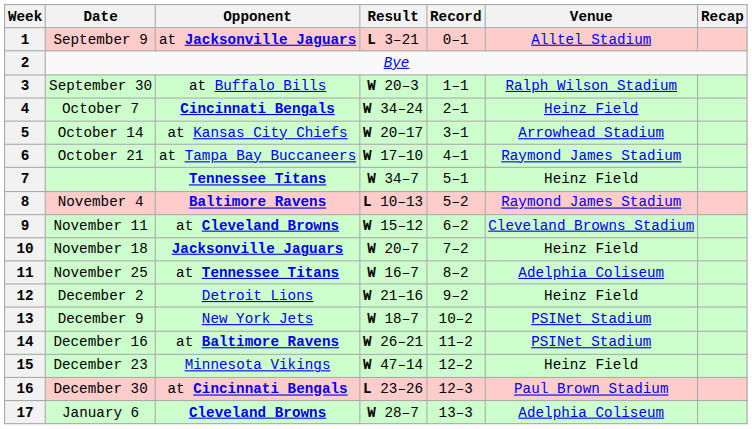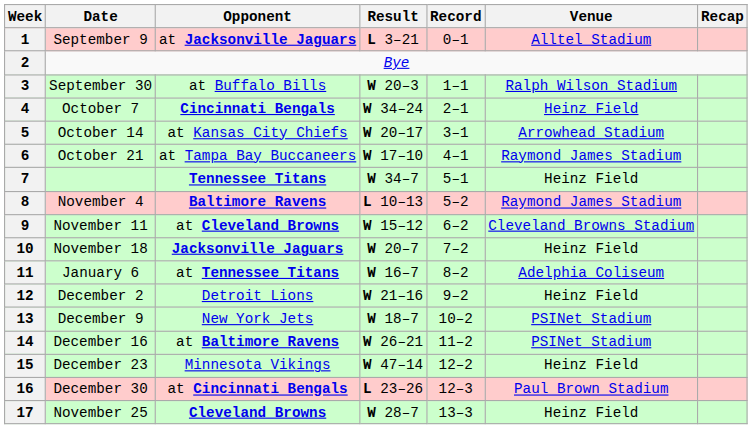(101, 273) November 25 -> (101, 273) January 6
(101, 412) January 6 -> (101, 412) November 25
(591, 412) Adelphia Coliseum -> (591, 412) Heinz Field
